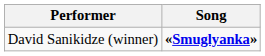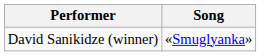(211, 39) bold -> (209, 39) normal
